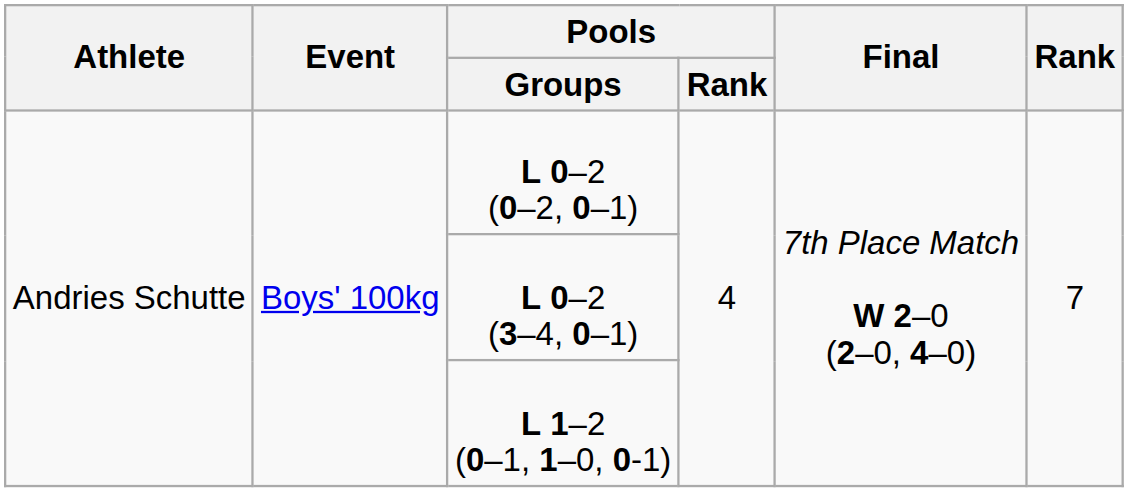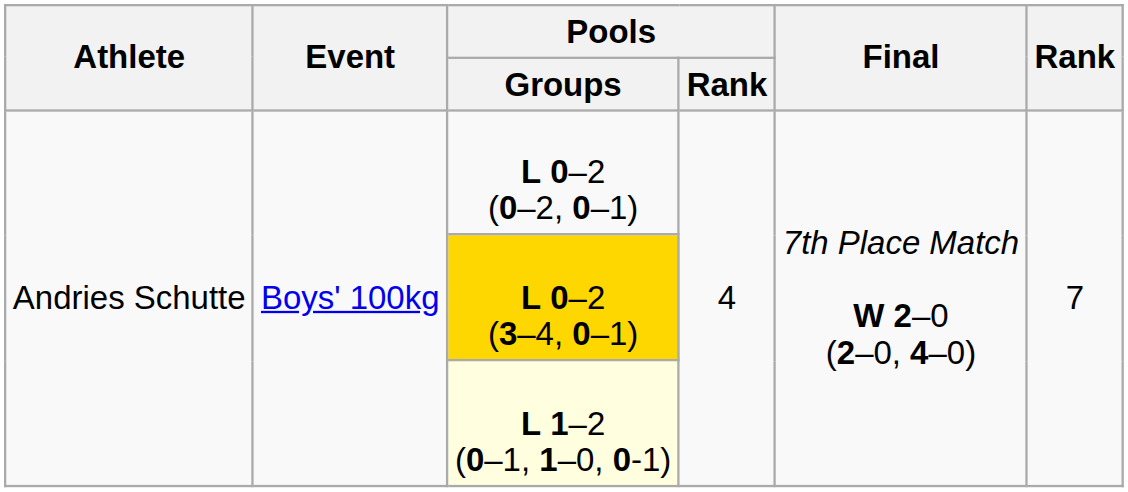(563, 316) no background -> (563, 316) gold background
(563, 441) no background -> (563, 441) lightyellow background
